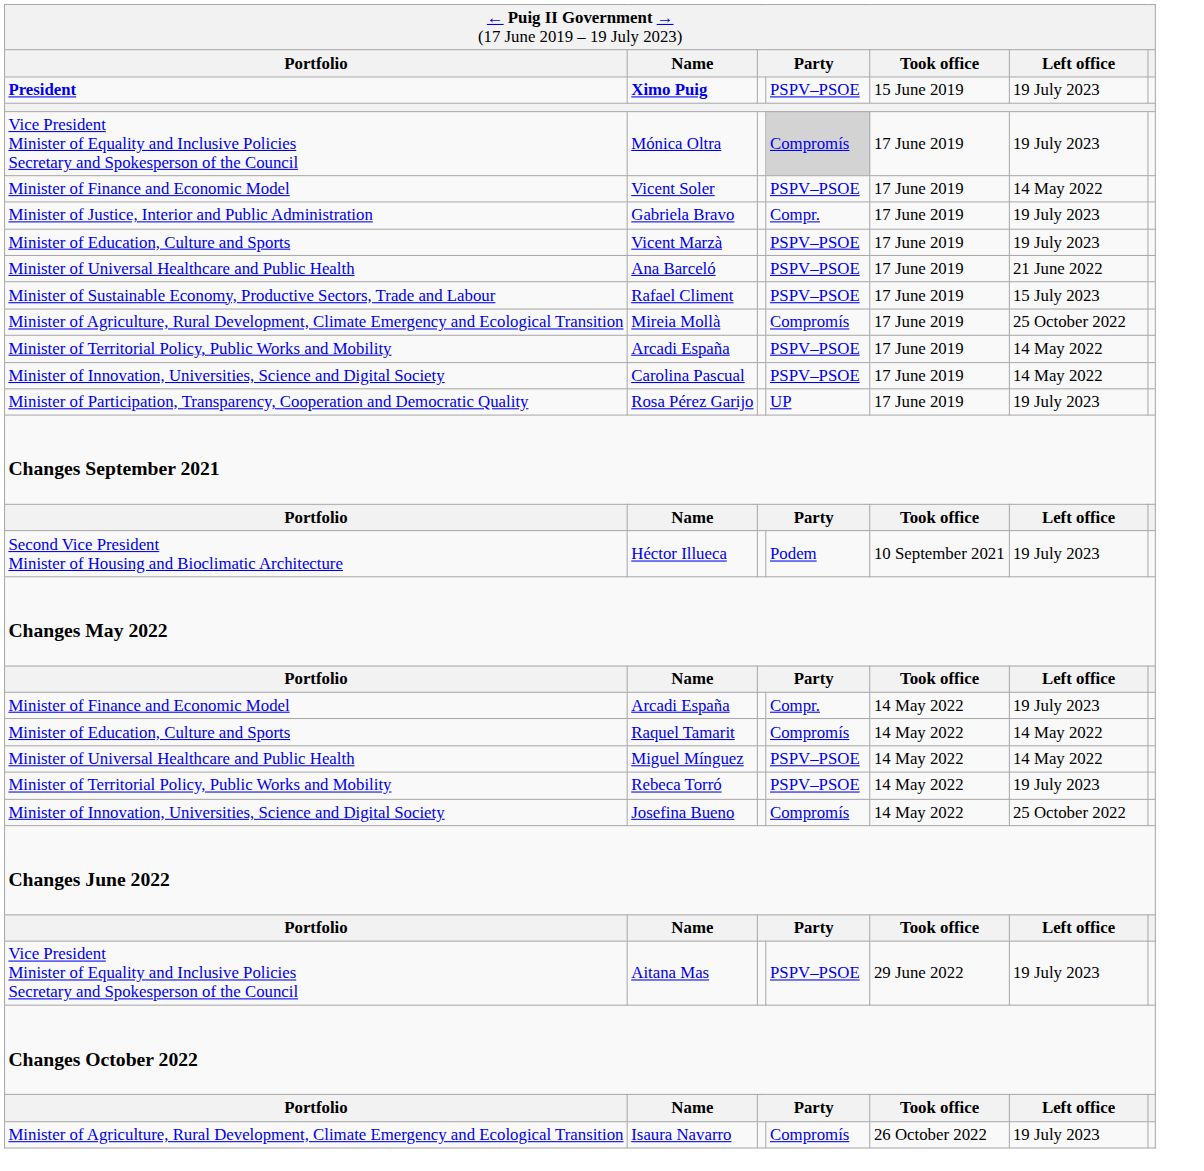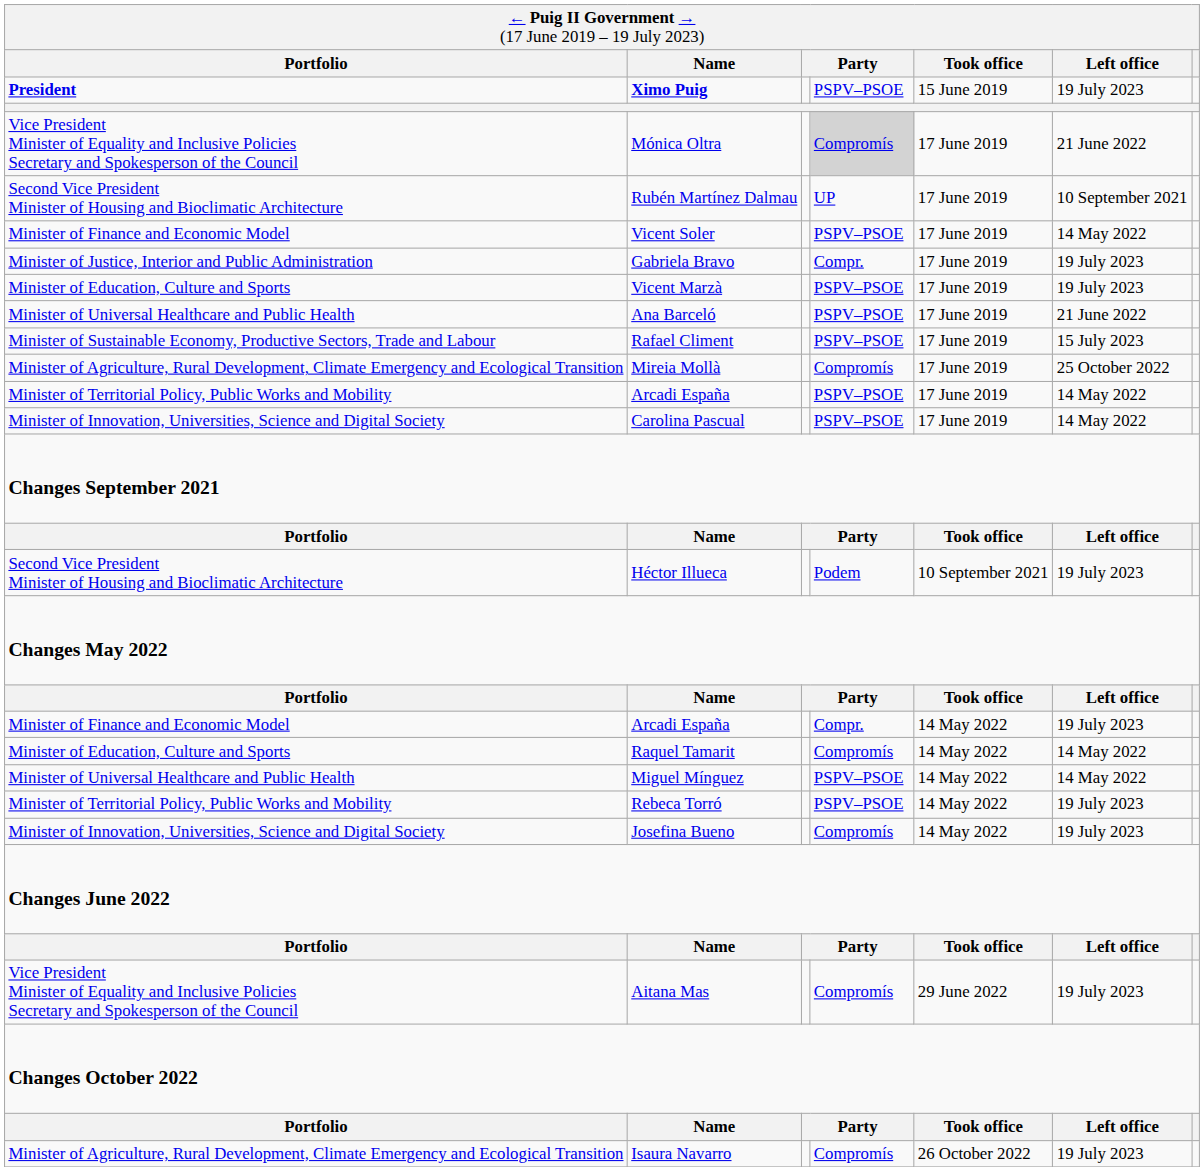(1056, 143) 19 July 2023 -> (1102, 143) 21 June 2022
+ row: (176, 198)
- row: (268, 401)
(1069, 812) 25 October 2022 -> (1100, 831) 19 July 2023
(815, 973) PSPV–PSOE -> (854, 992) Compromís
